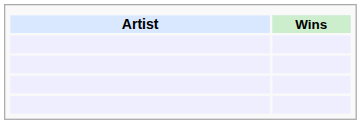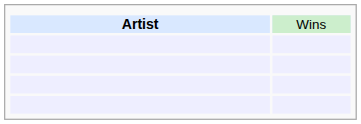(311, 24) bold -> (311, 24) normal
